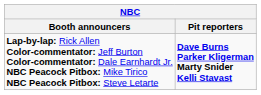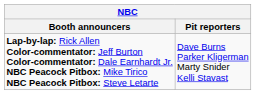(215, 62) bold -> (213, 62) normal
